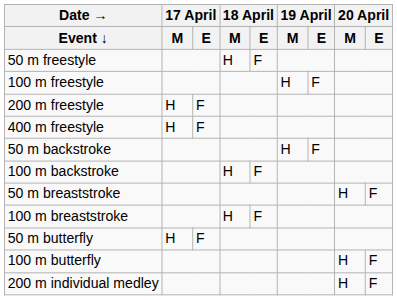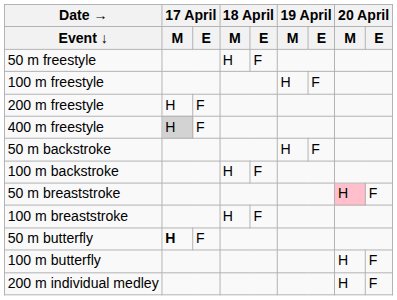(170, 127) no background -> (170, 127) lightgrey background
(343, 194) no background -> (343, 194) pink background
(170, 238) normal -> (170, 238) bold
